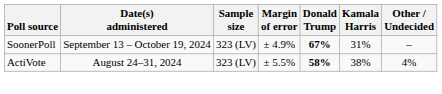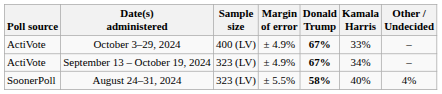+ row: (137, 44)
(31, 44) SoonerPoll -> (26, 62) ActiVote
(360, 44) 31% -> (360, 62) 34%
(26, 62) ActiVote -> (31, 80) SoonerPoll
(360, 62) 38% -> (360, 80) 40%
